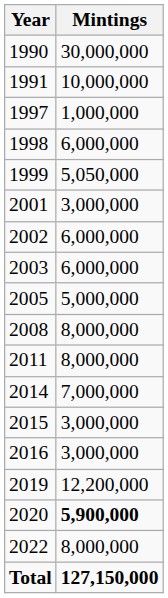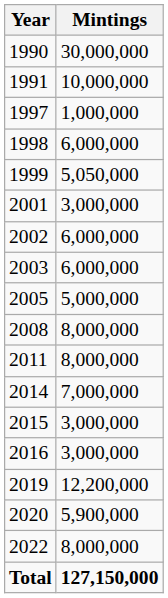(100, 515) bold -> (100, 515) normal
